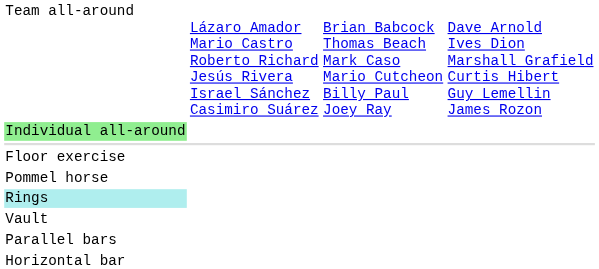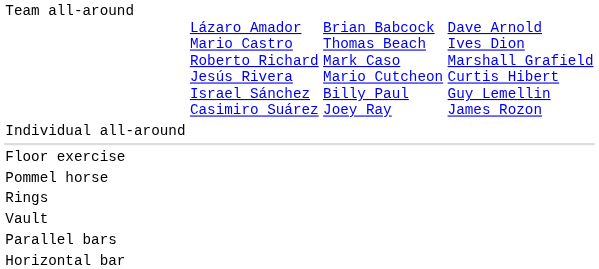(95, 131) lightgreen background -> (95, 131) no background
(27, 199) paleturquoise background -> (27, 199) no background
